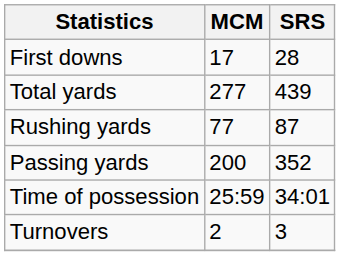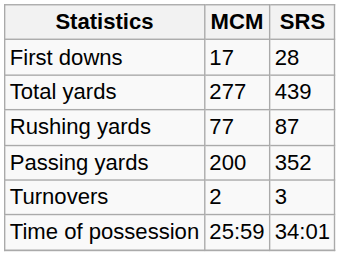rows swapped: (59, 232) <-> (104, 197)
